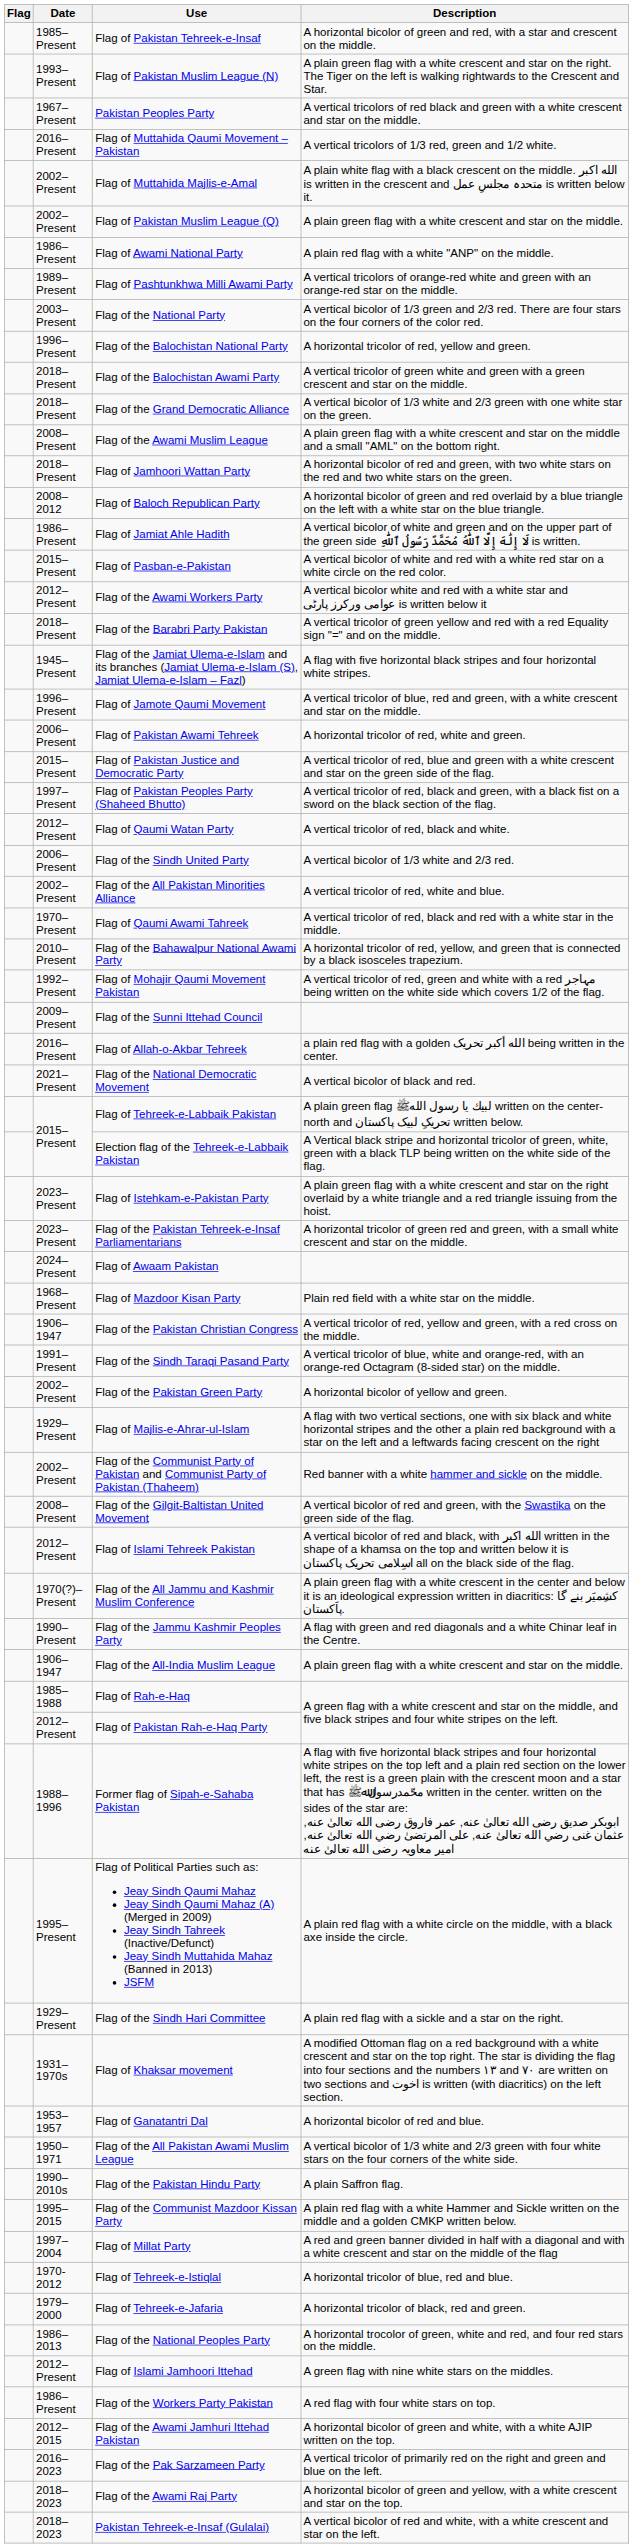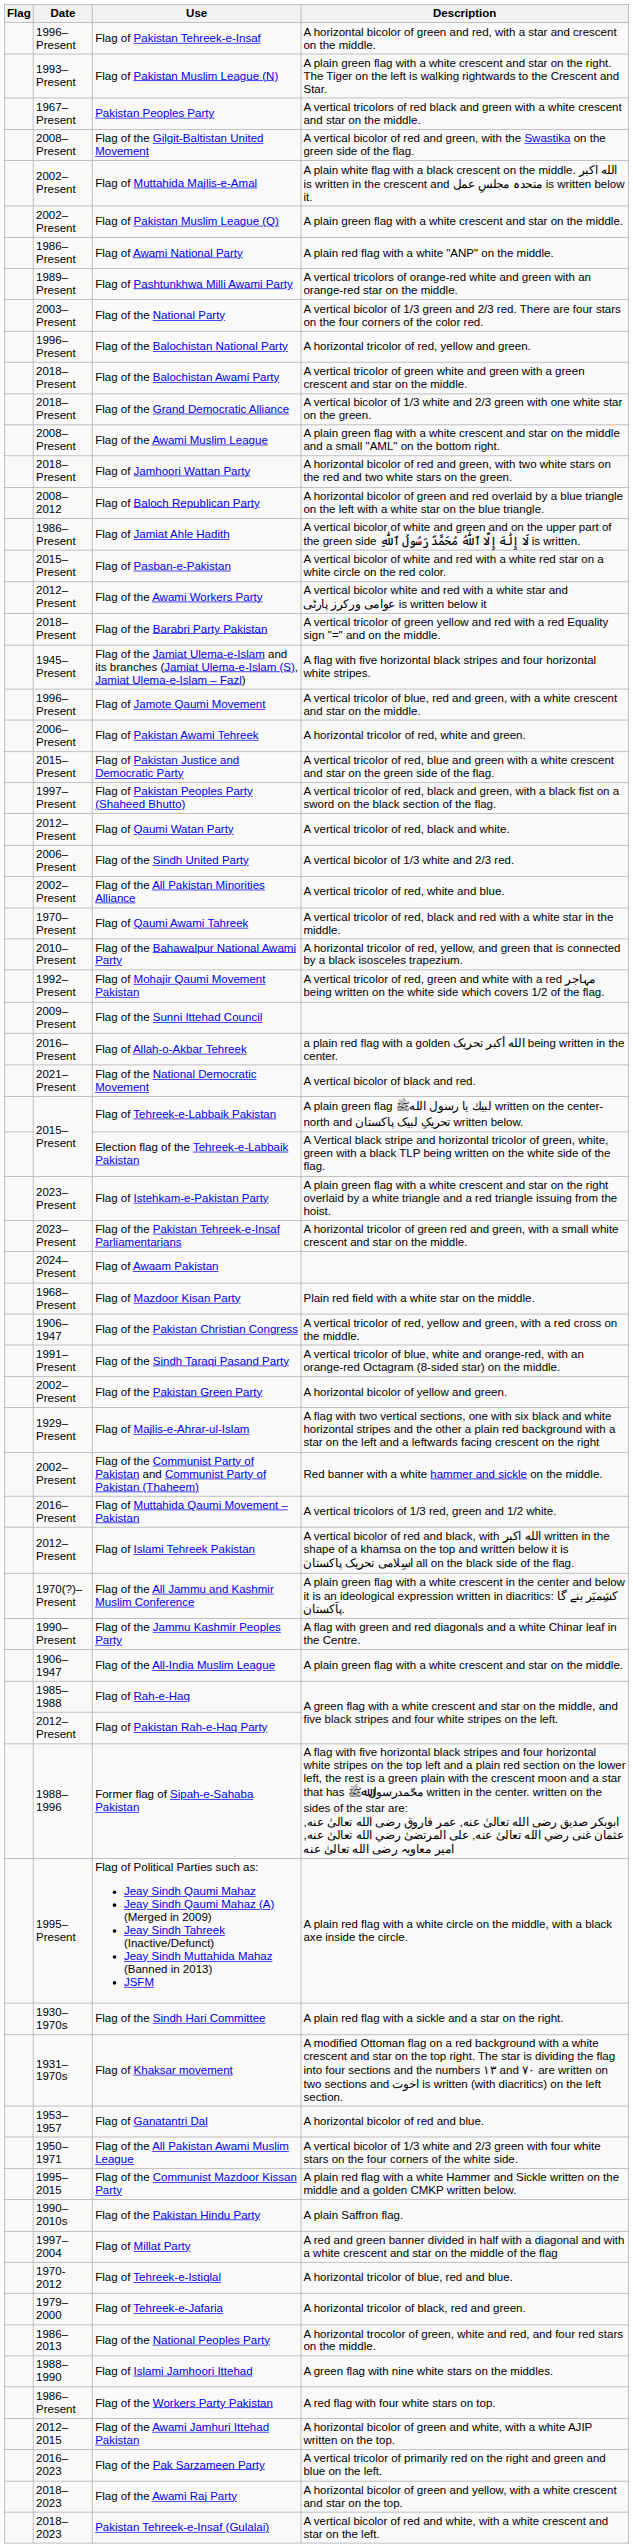(56, 38) 1985–Present -> (56, 38) 1996–Present
rows swapped: (191, 145) <-> (179, 1511)
(56, 2019) 1929–Present -> (52, 2019) 1930–1970s
rows swapped: (178, 2184) <-> (196, 2215)
(56, 2371) 2012–Present -> (52, 2371) 1988–1990
